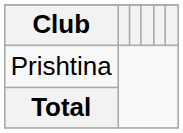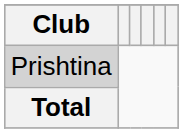(61, 66) no background -> (61, 66) lightgrey background
